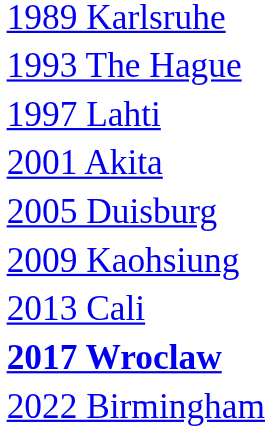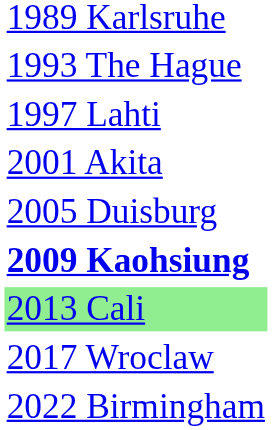(123, 260) normal -> (128, 260) bold
(76, 308) no background -> (76, 308) lightgreen background
(114, 357) bold -> (110, 357) normal
